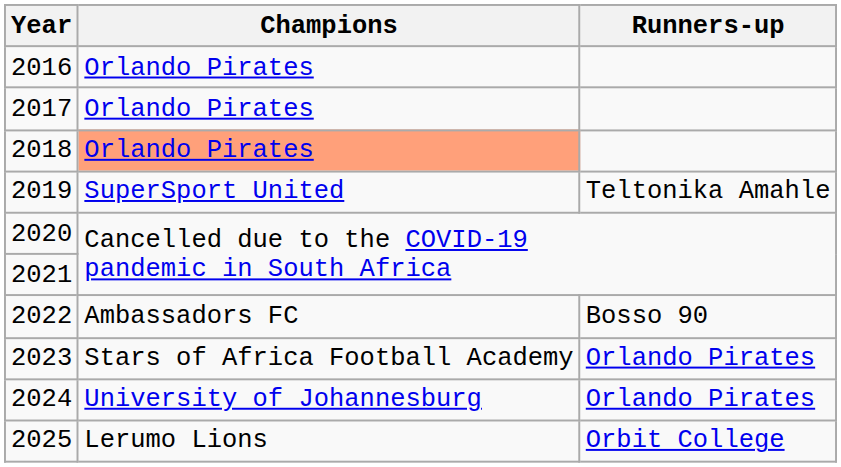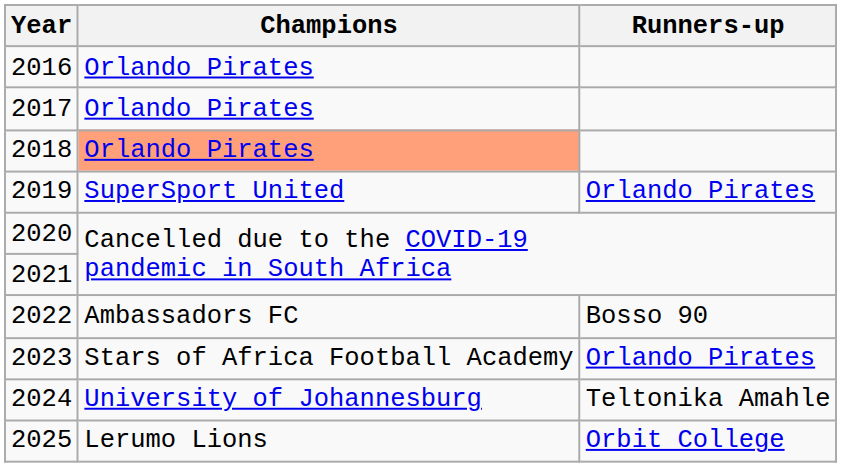(708, 192) Teltonika Amahle -> (700, 192) Orlando Pirates
(700, 399) Orlando Pirates -> (708, 399) Teltonika Amahle
